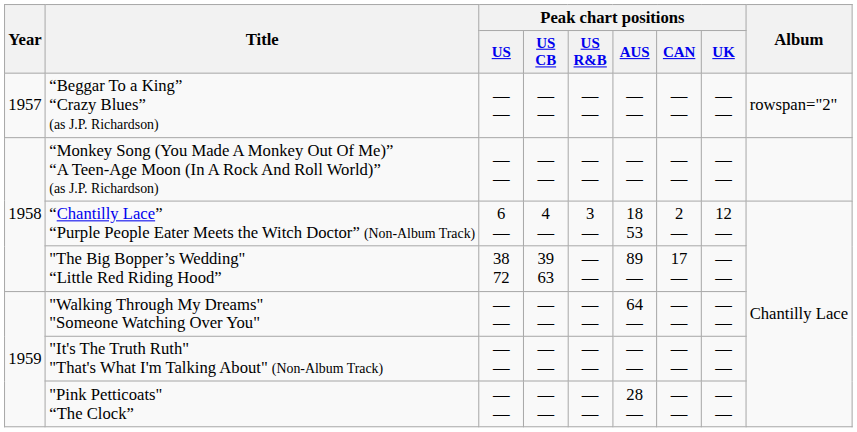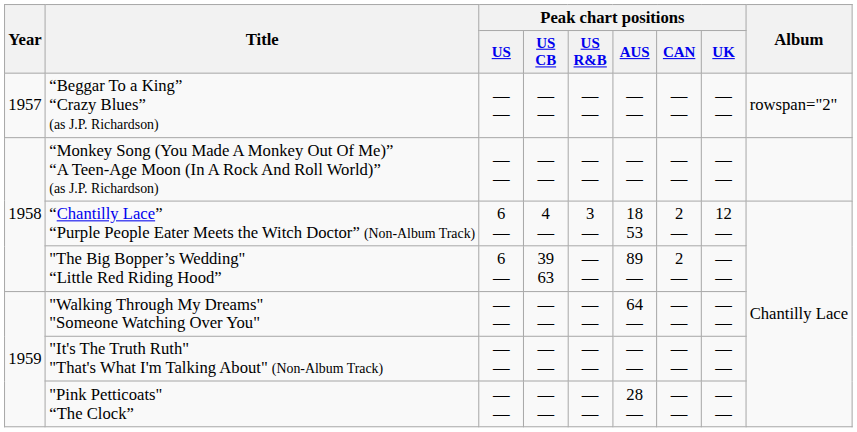(501, 268) 38 72 -> (501, 268) 6 —
(679, 268) 17 — -> (679, 268) 2 —
